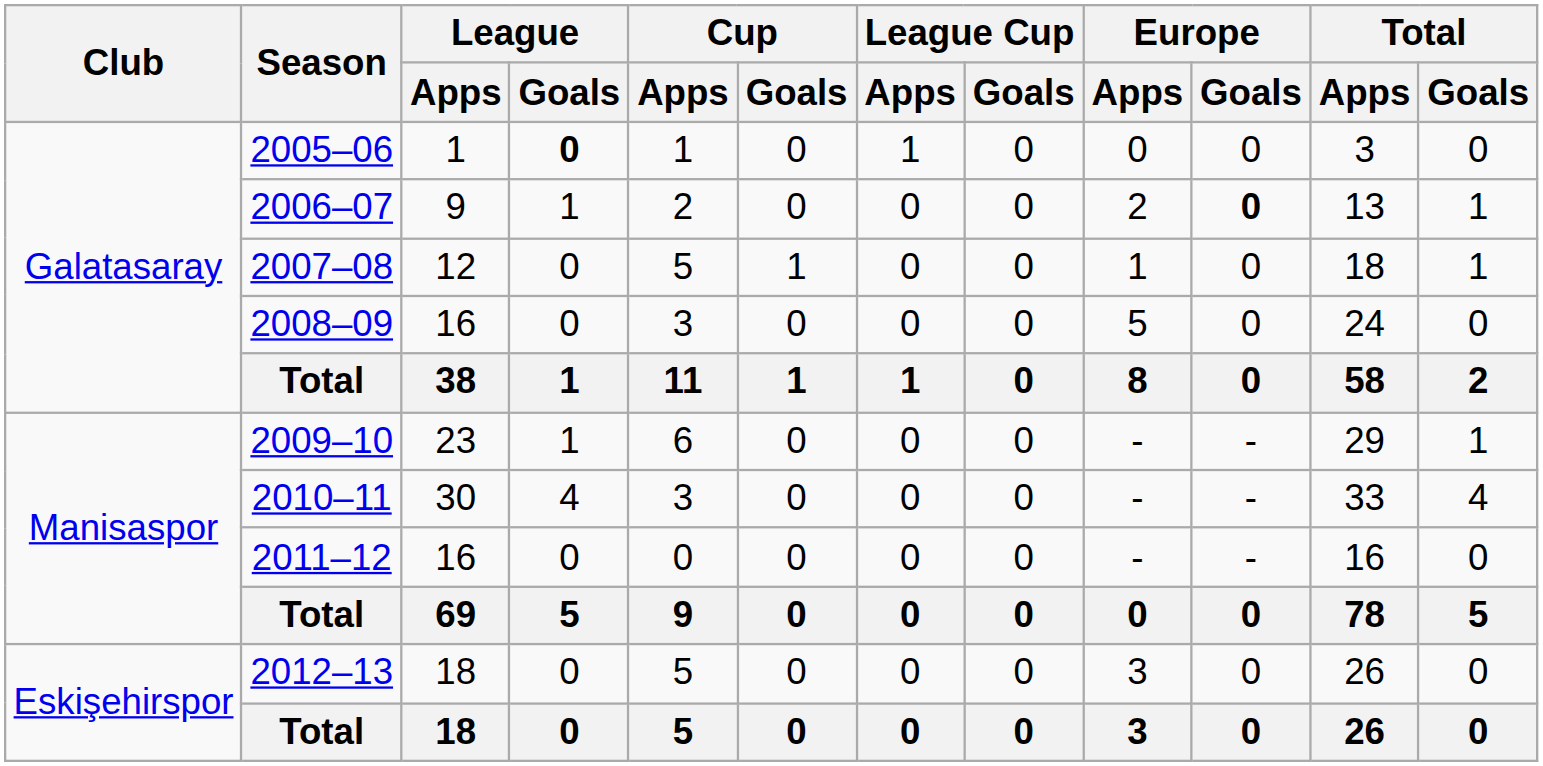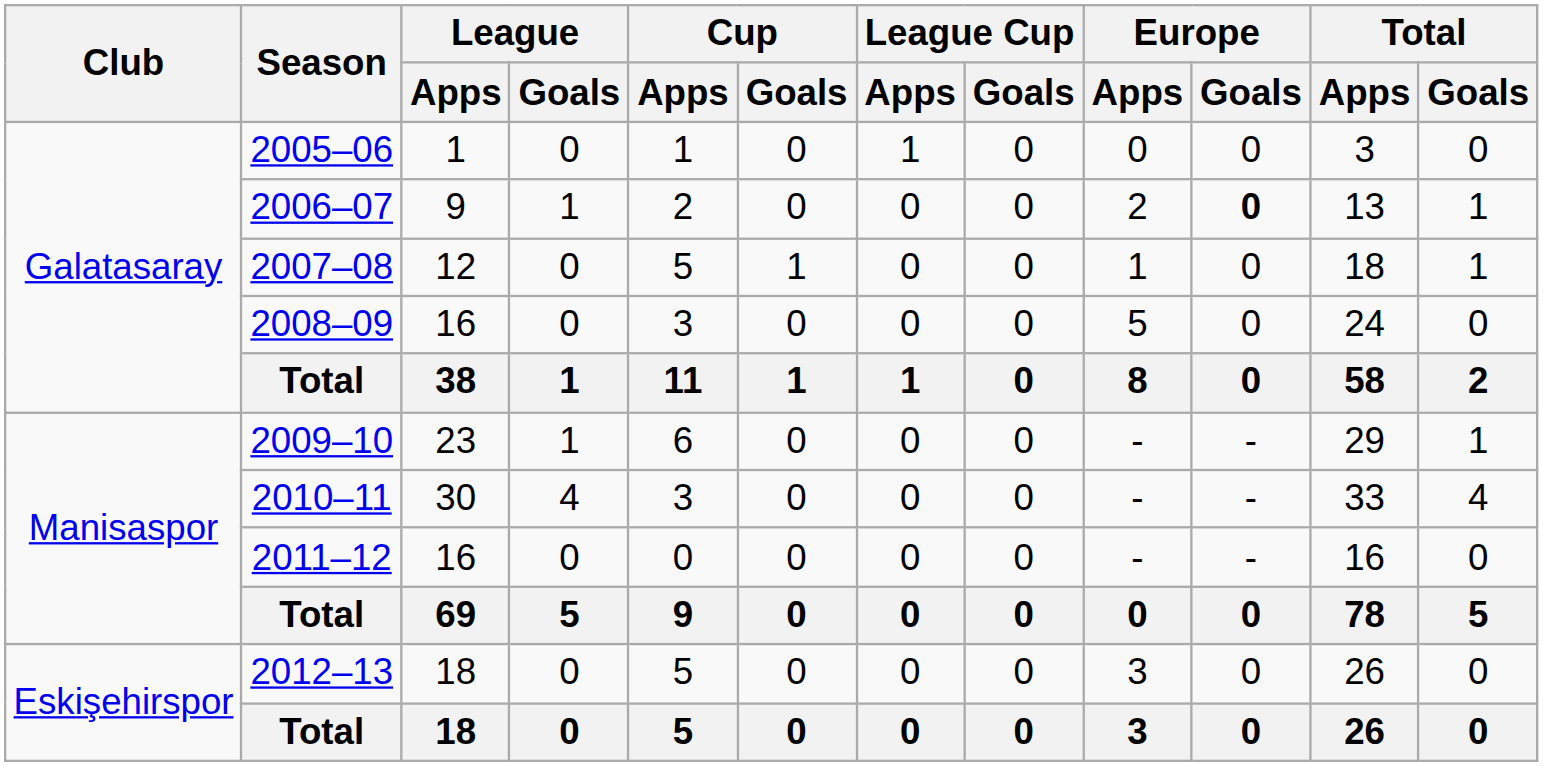(569, 149) bold -> (569, 149) normal
